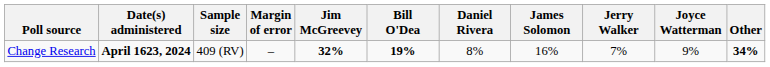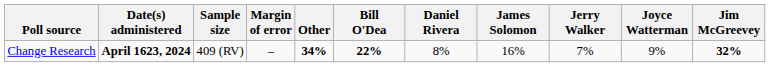columns swapped: (331, 22) <-> (746, 30)
(403, 51) 19% -> (369, 51) 22%
